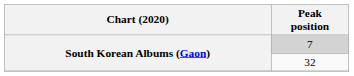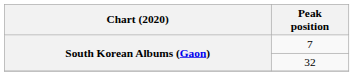(310, 44) lightgrey background -> (310, 44) no background
